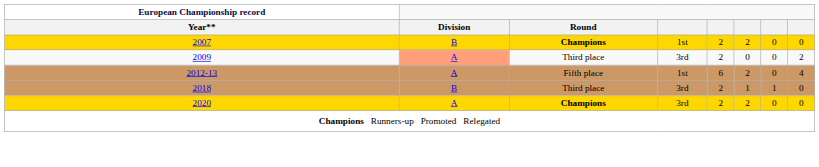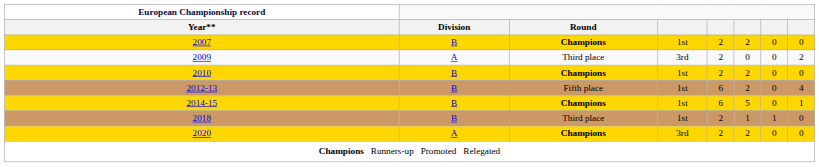(454, 58) lightsalmon background -> (454, 58) no background
+ row: (202, 73)
(454, 73) A -> (454, 88) B
+ row: (202, 103)
(682, 88) 3rd -> (682, 118) 1st
